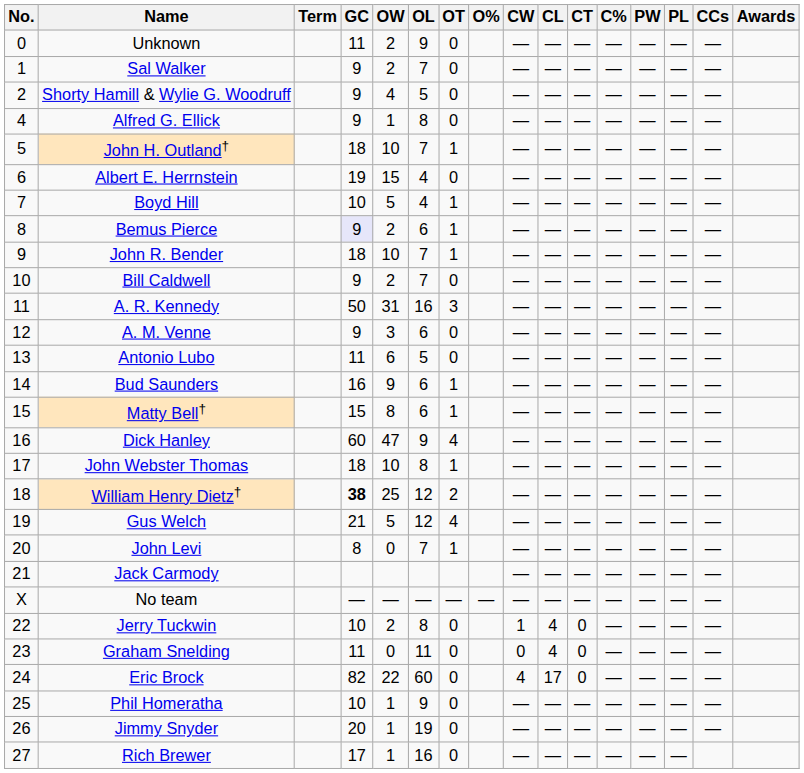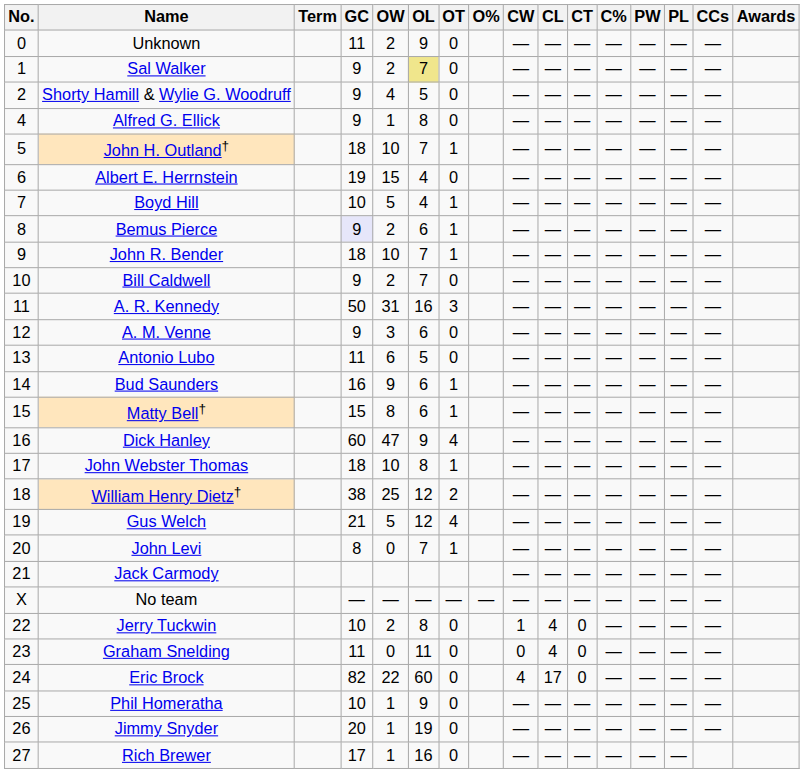(423, 69) no background -> (423, 69) khaki background
(357, 494) bold -> (357, 494) normal
